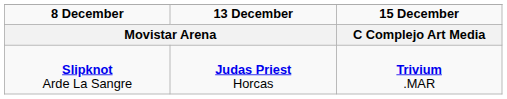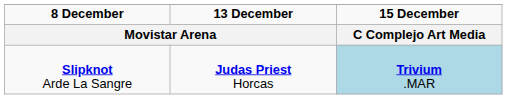(419, 76) no background -> (419, 76) lightblue background
